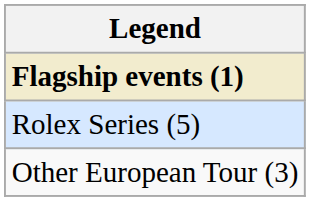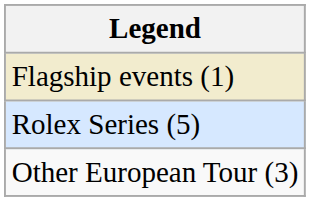(128, 76) bold -> (123, 76) normal
